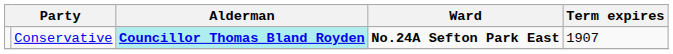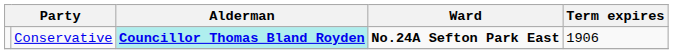(583, 38) 1907 -> (583, 38) 1906
